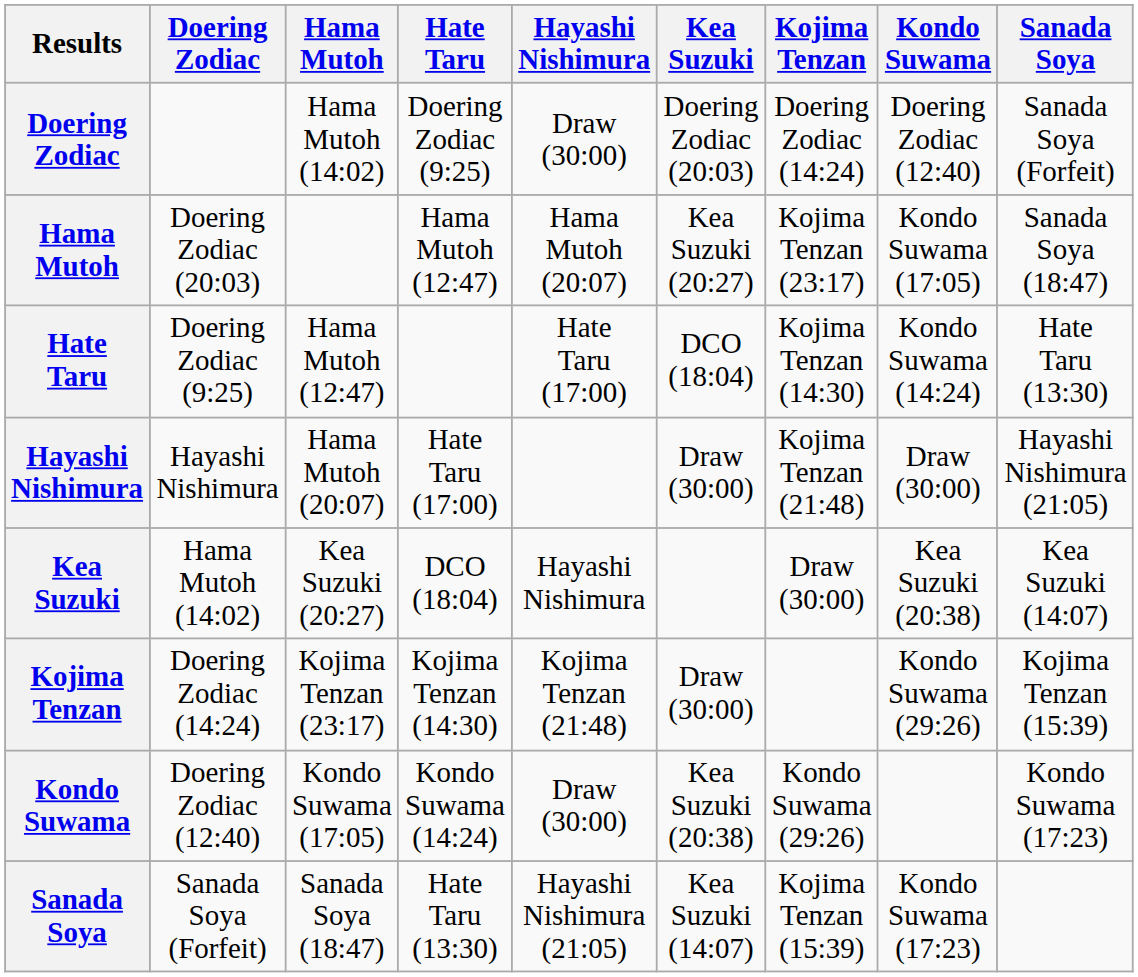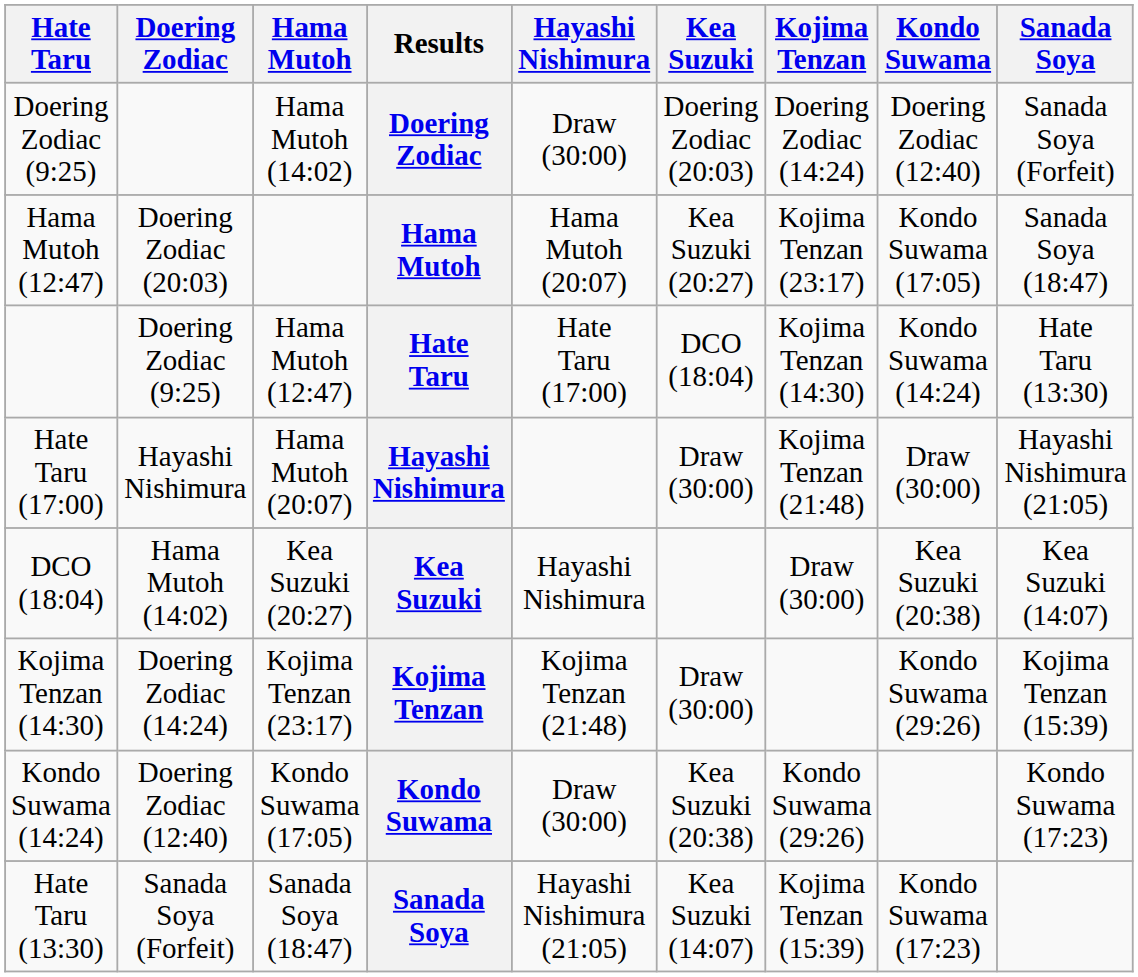columns swapped: (77, 43) <-> (455, 43)
